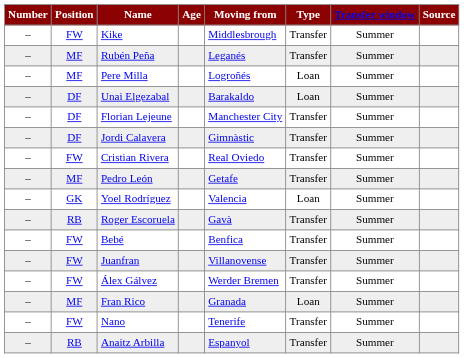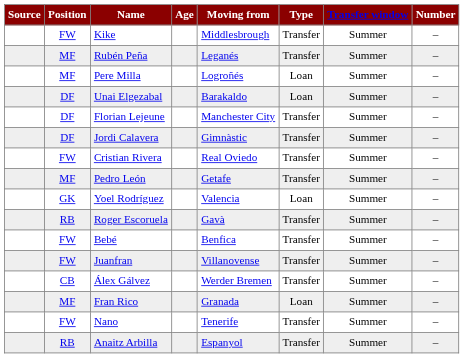columns swapped: (28, 14) <-> (439, 14)
(74, 281) FW -> (67, 281) CB
